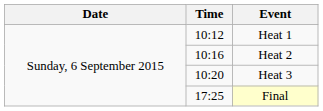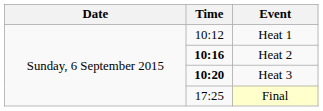(209, 55) normal -> (209, 55) bold
(209, 75) normal -> (209, 75) bold
